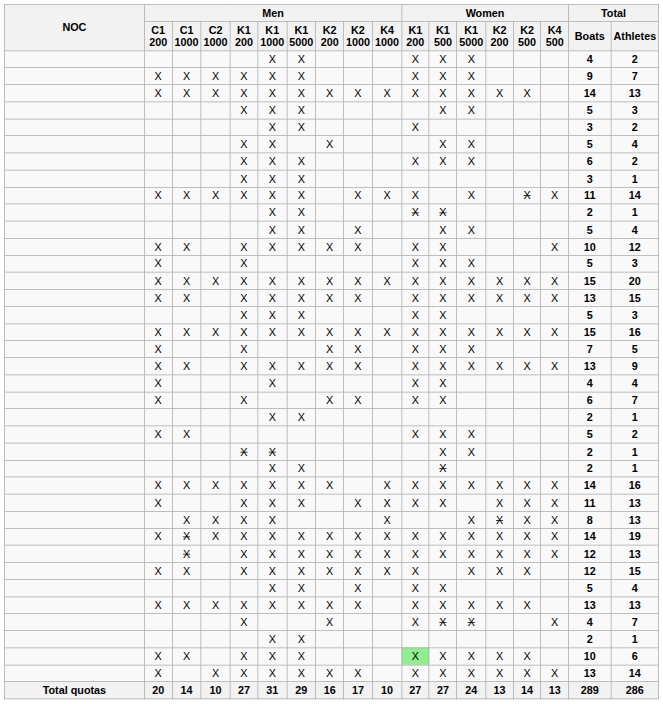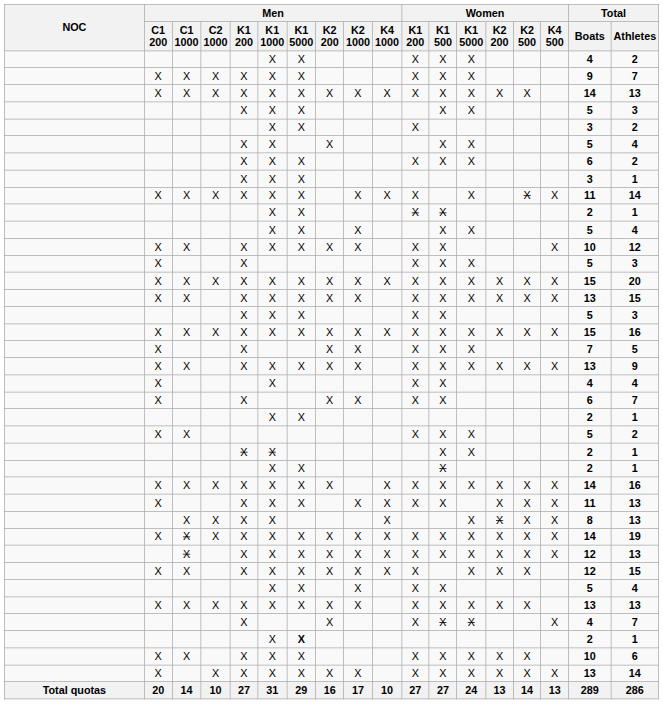(301, 640) normal -> (301, 640) bold
(415, 657) lightgreen background -> (415, 657) no background
